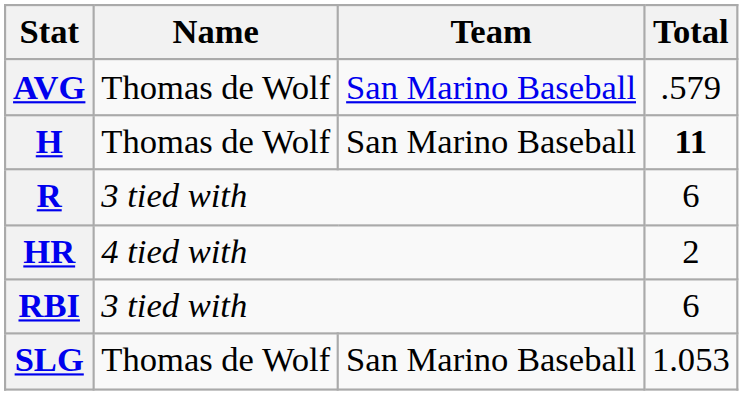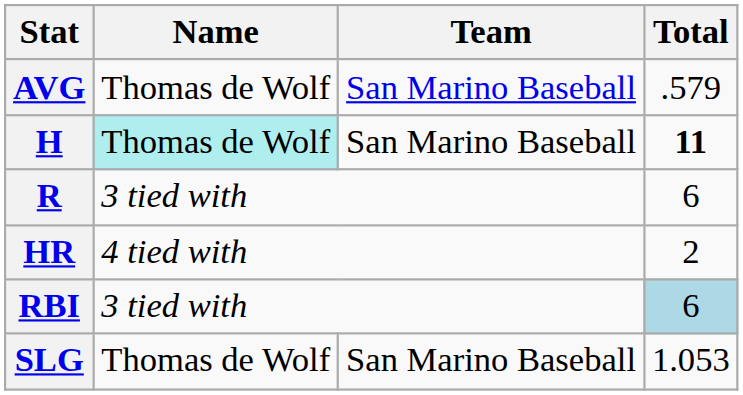(216, 141) no background -> (216, 141) paleturquoise background
(691, 305) no background -> (691, 305) lightblue background
